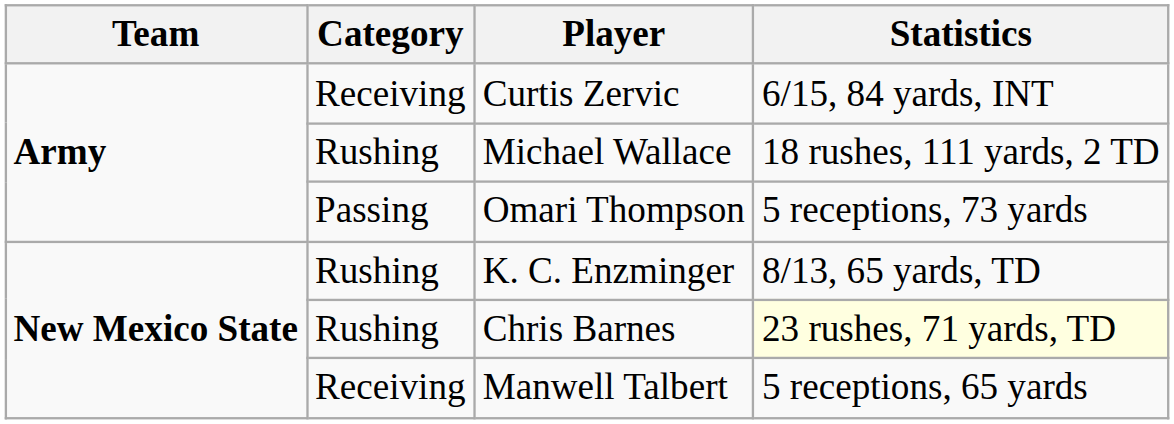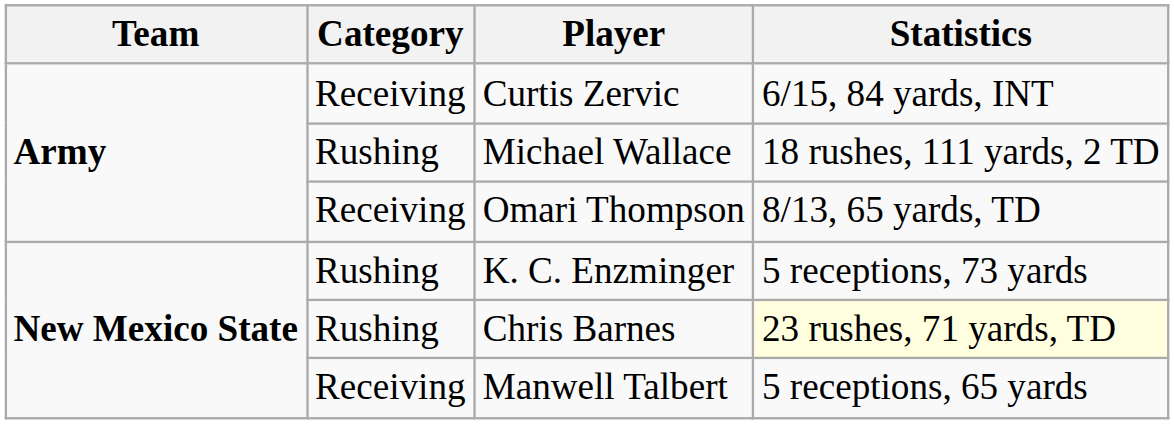(372, 210) Passing -> (390, 210) Receiving
(925, 210) 5 receptions, 73 yards -> (901, 210) 8/13, 65 yards, TD
(901, 269) 8/13, 65 yards, TD -> (925, 269) 5 receptions, 73 yards
